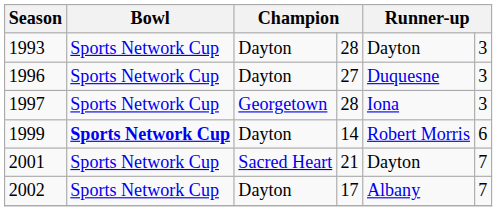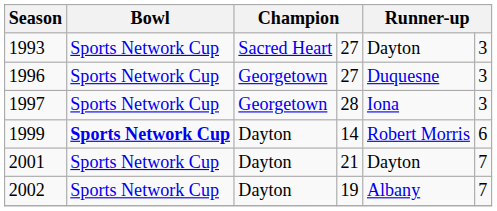(265, 47) Dayton -> (285, 47) Sacred Heart
(350, 47) 28 -> (350, 47) 27
(265, 76) Dayton -> (283, 76) Georgetown
(285, 162) Sacred Heart -> (265, 162) Dayton
(350, 190) 17 -> (350, 190) 19
